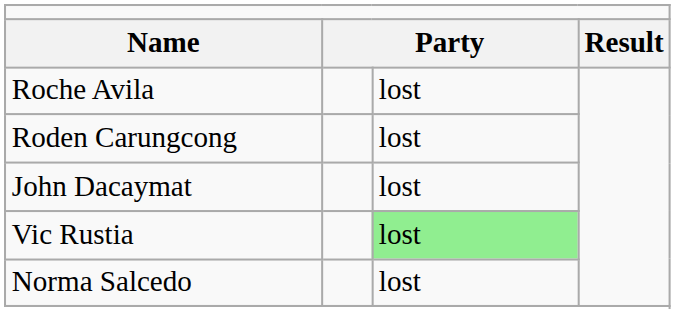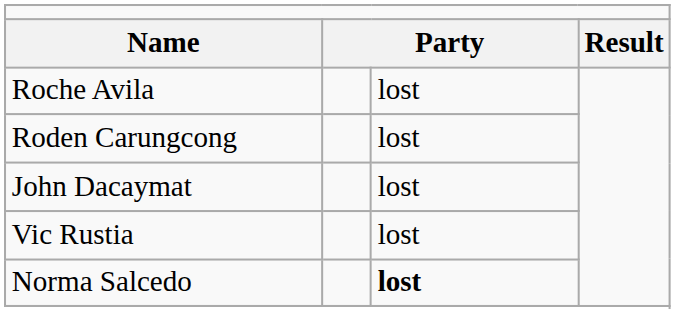(400, 234) lightgreen background -> (399, 234) no background
(400, 282) normal -> (400, 282) bold
